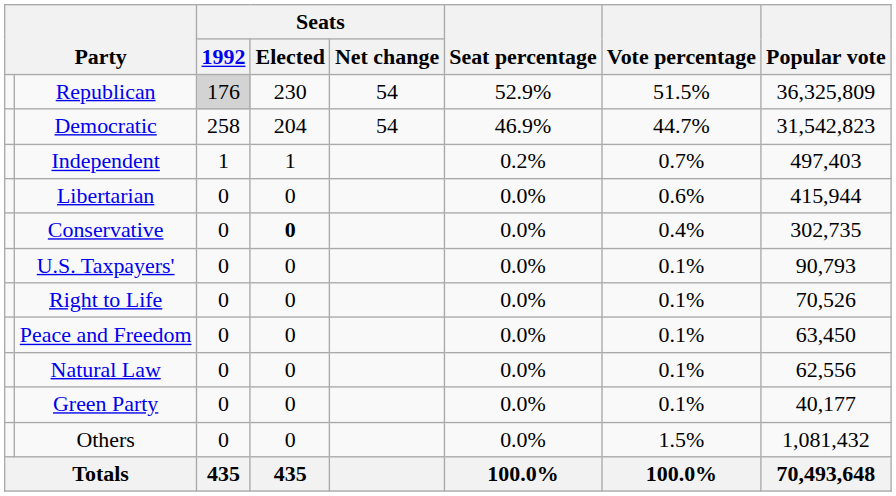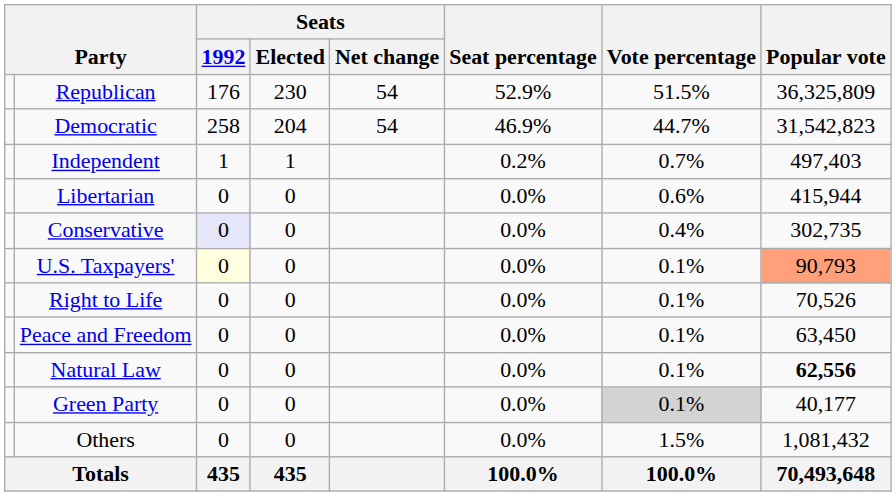(223, 91) lightgrey background -> (223, 91) no background
(223, 230) no background -> (223, 230) lavender background
(290, 230) bold -> (290, 230) normal
(223, 265) no background -> (223, 265) lightyellow background
(826, 265) no background -> (826, 265) lightsalmon background
(826, 369) normal -> (826, 369) bold
(681, 404) no background -> (681, 404) lightgrey background
